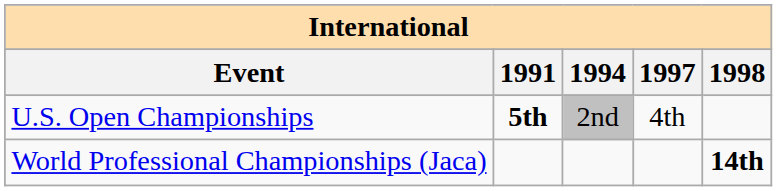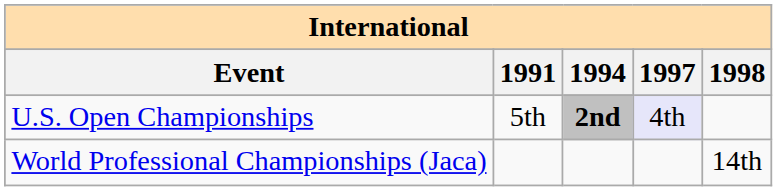(528, 116) bold -> (528, 116) normal
(598, 116) normal -> (598, 116) bold
(667, 116) no background -> (667, 116) lavender background
(737, 161) bold -> (737, 161) normal
